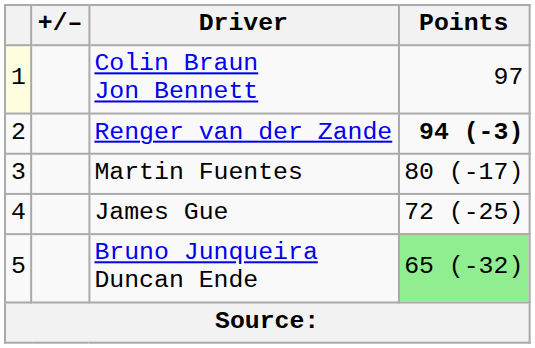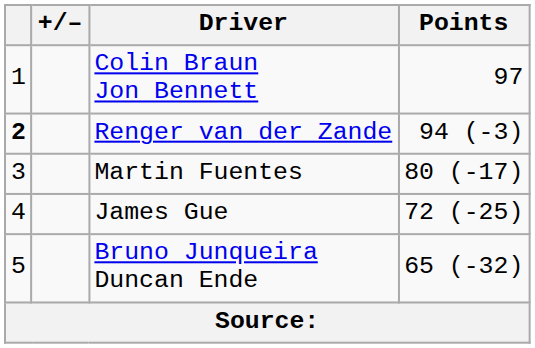(18, 80) lightyellow background -> (18, 80) no background
(18, 134) normal -> (18, 134) bold
(471, 134) bold -> (471, 134) normal
(464, 268) lightgreen background -> (464, 268) no background
